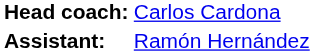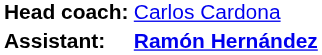(222, 41) normal -> (226, 41) bold
